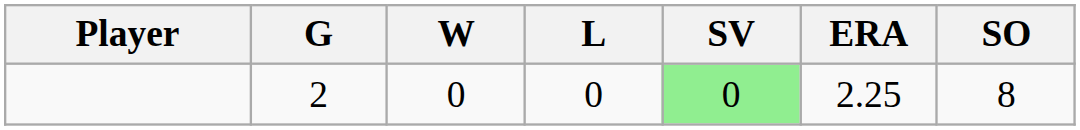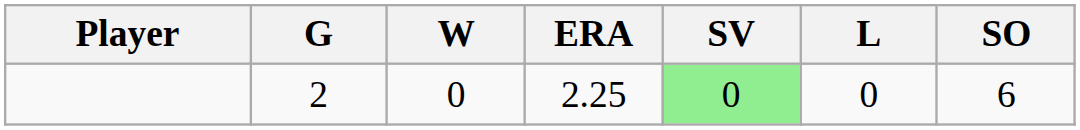columns swapped: (594, 34) <-> (869, 34)
(1006, 93) 8 -> (1006, 93) 6
